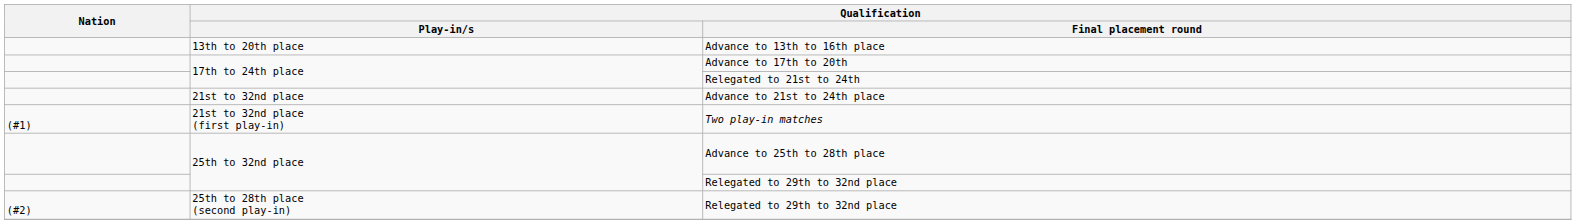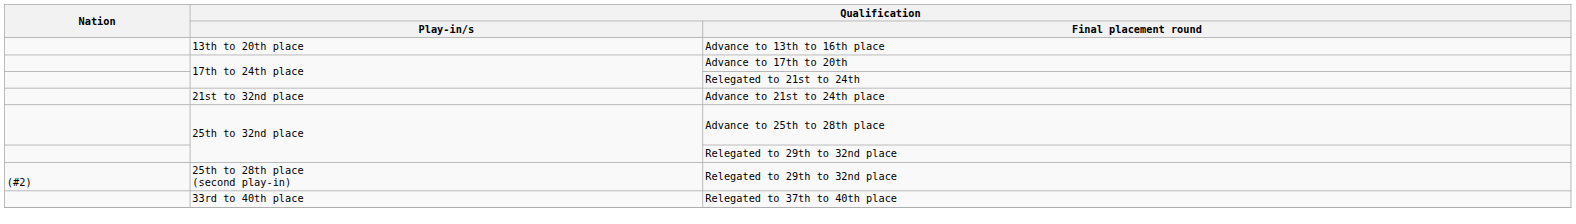- row: (248, 119)
+ row: (248, 199)
